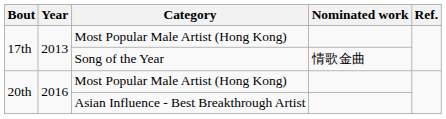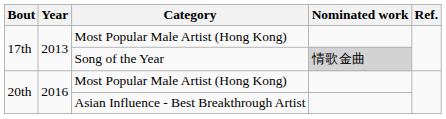(339, 58) no background -> (339, 58) lightgrey background
